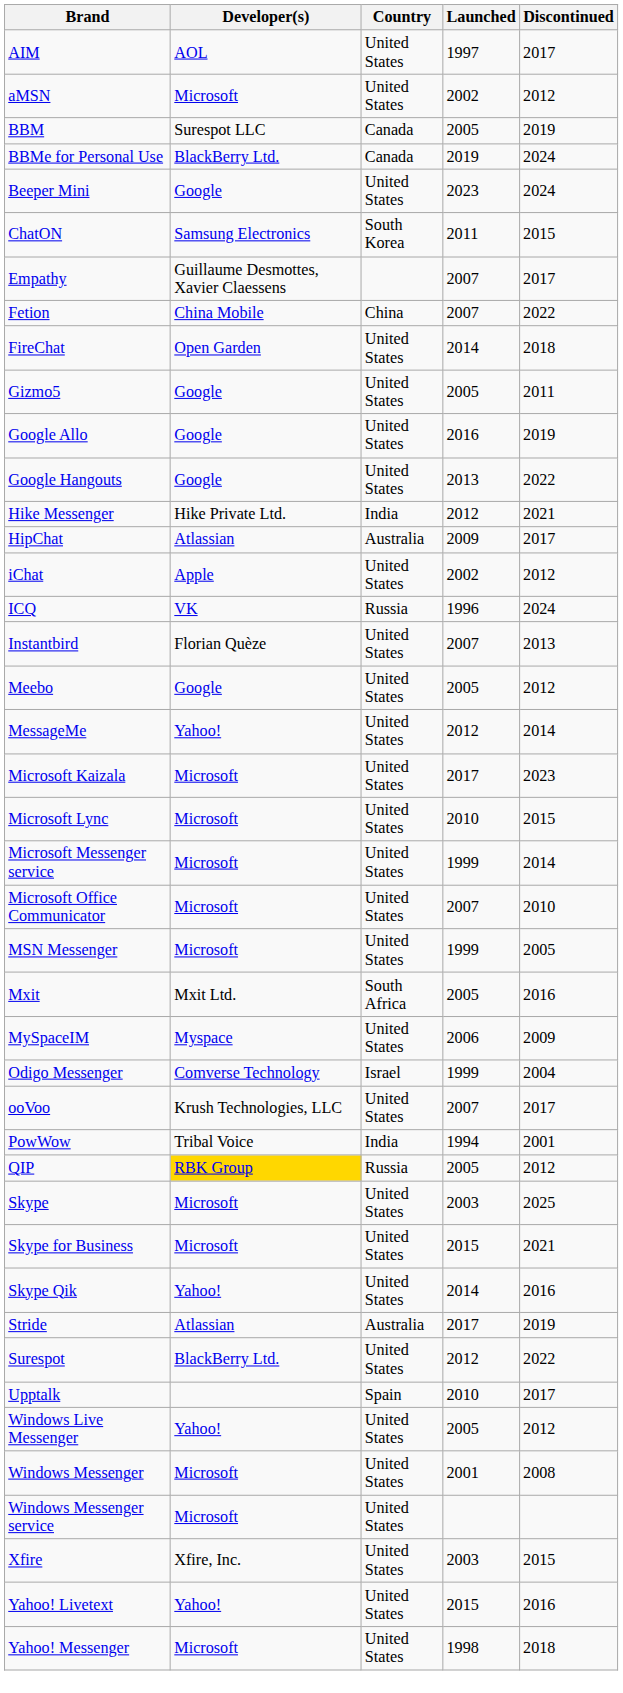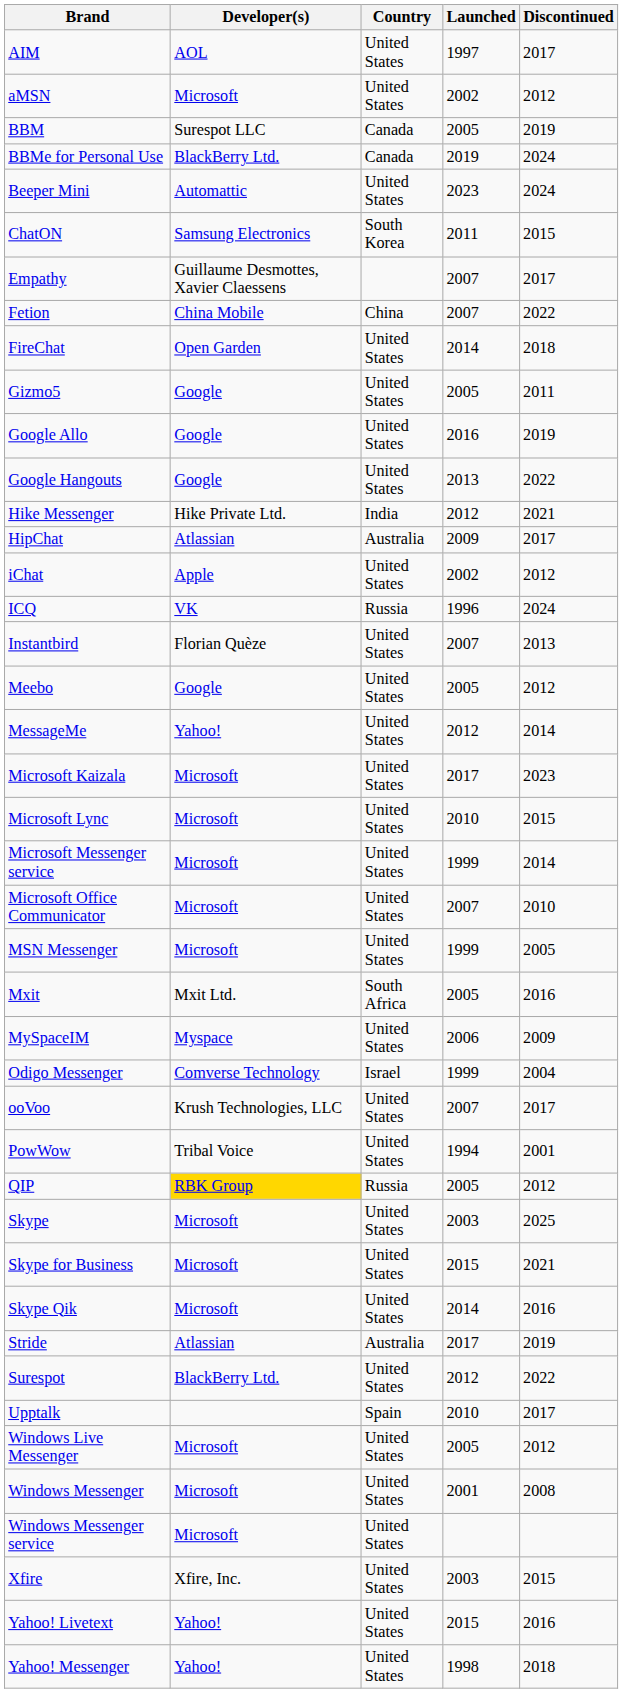(198, 190) Google -> (211, 190) Automattic
(381, 1142) India -> (387, 1151) United States
(198, 1290) Yahoo! -> (206, 1308) Microsoft
(198, 1429) Yahoo! -> (206, 1447) Microsoft
(206, 1648) Microsoft -> (198, 1666) Yahoo!
